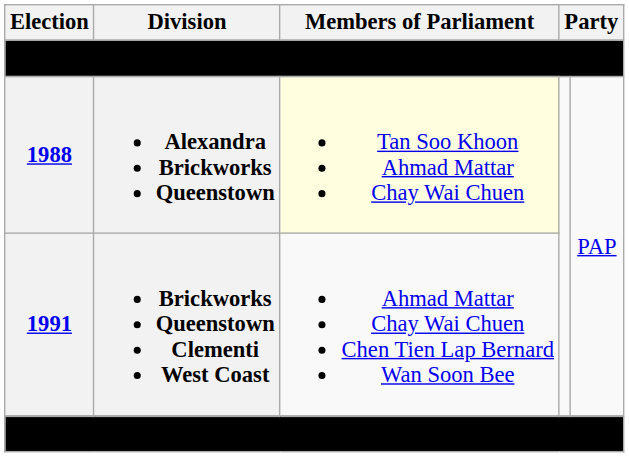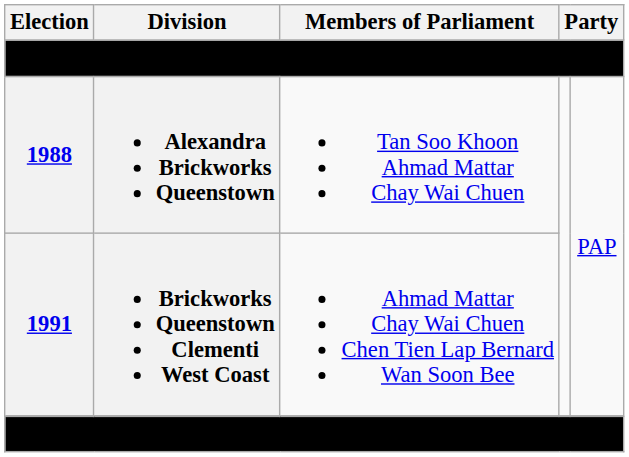(420, 167) lightyellow background -> (420, 167) no background
